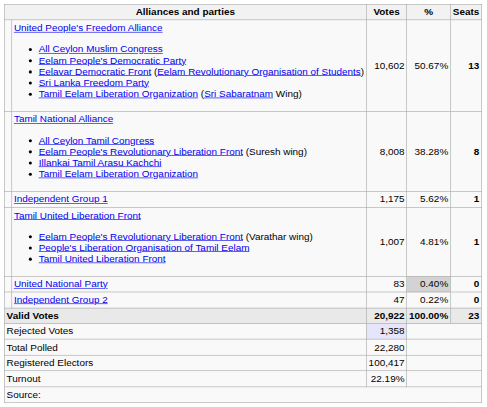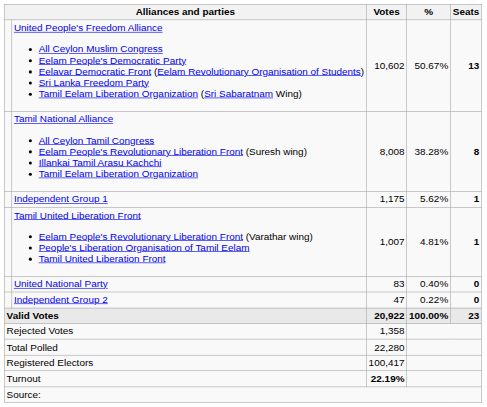(434, 284) lightgrey background -> (434, 284) no background
(392, 331) lavender background -> (392, 331) no background
(388, 378) normal -> (388, 378) bold
